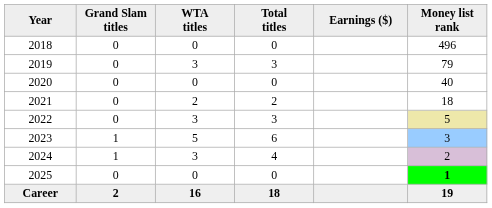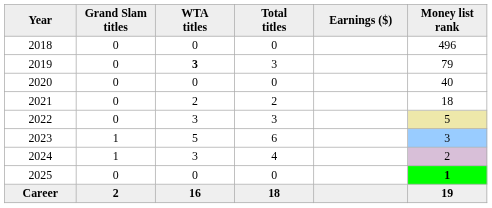(195, 64) normal -> (195, 64) bold
